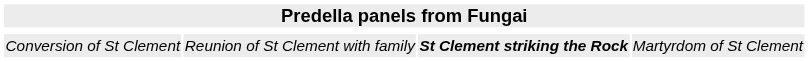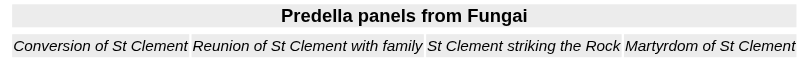(524, 45) bold -> (524, 46) normal
